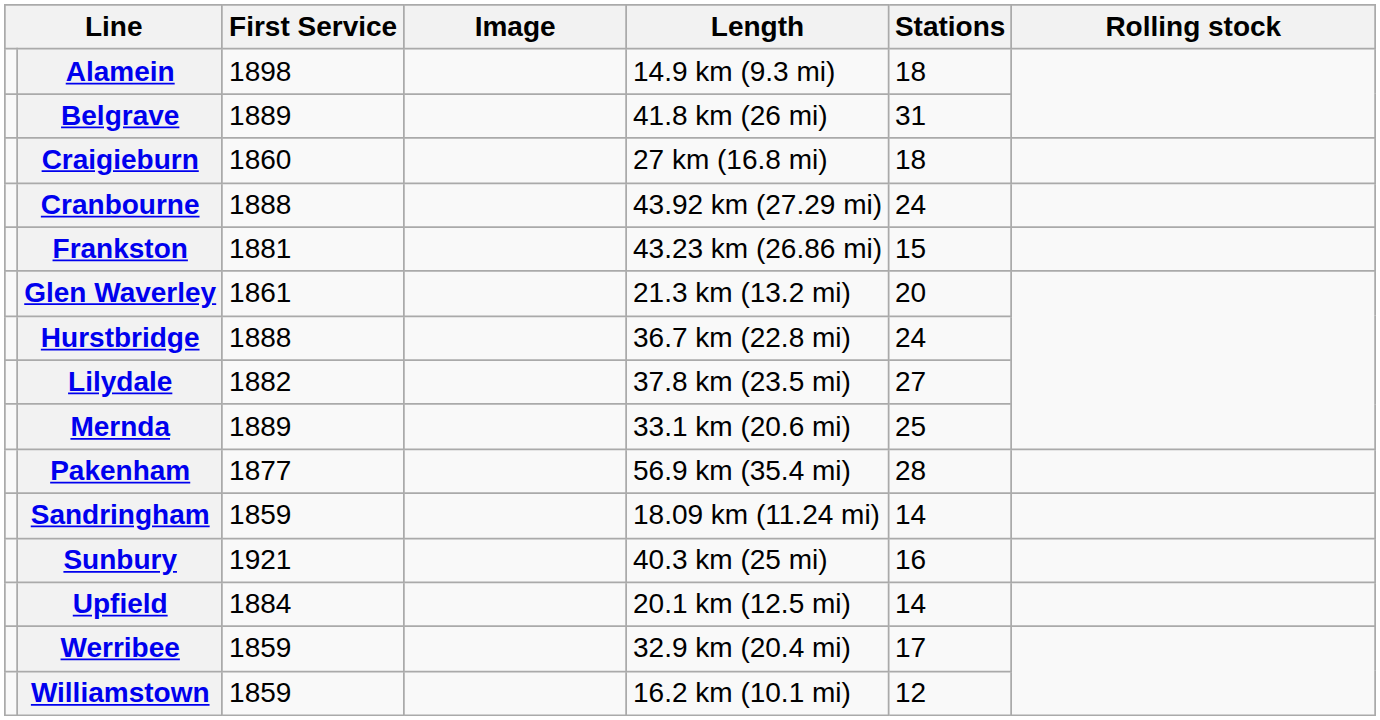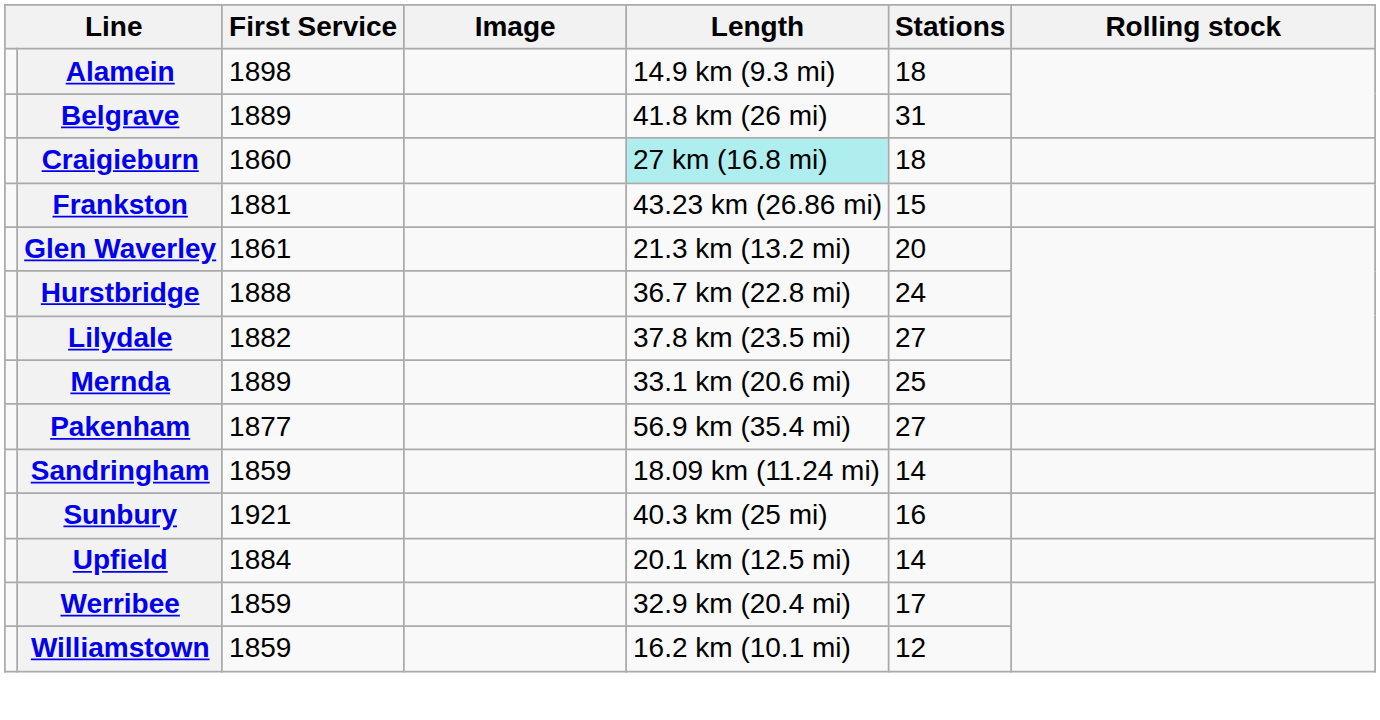(730, 159) no background -> (730, 159) paleturquoise background
- row: (120, 204)
(910, 470) 28 -> (910, 426) 27
